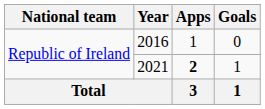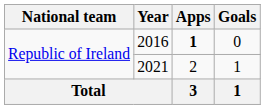(193, 41) normal -> (193, 41) bold
(193, 66) bold -> (193, 66) normal
